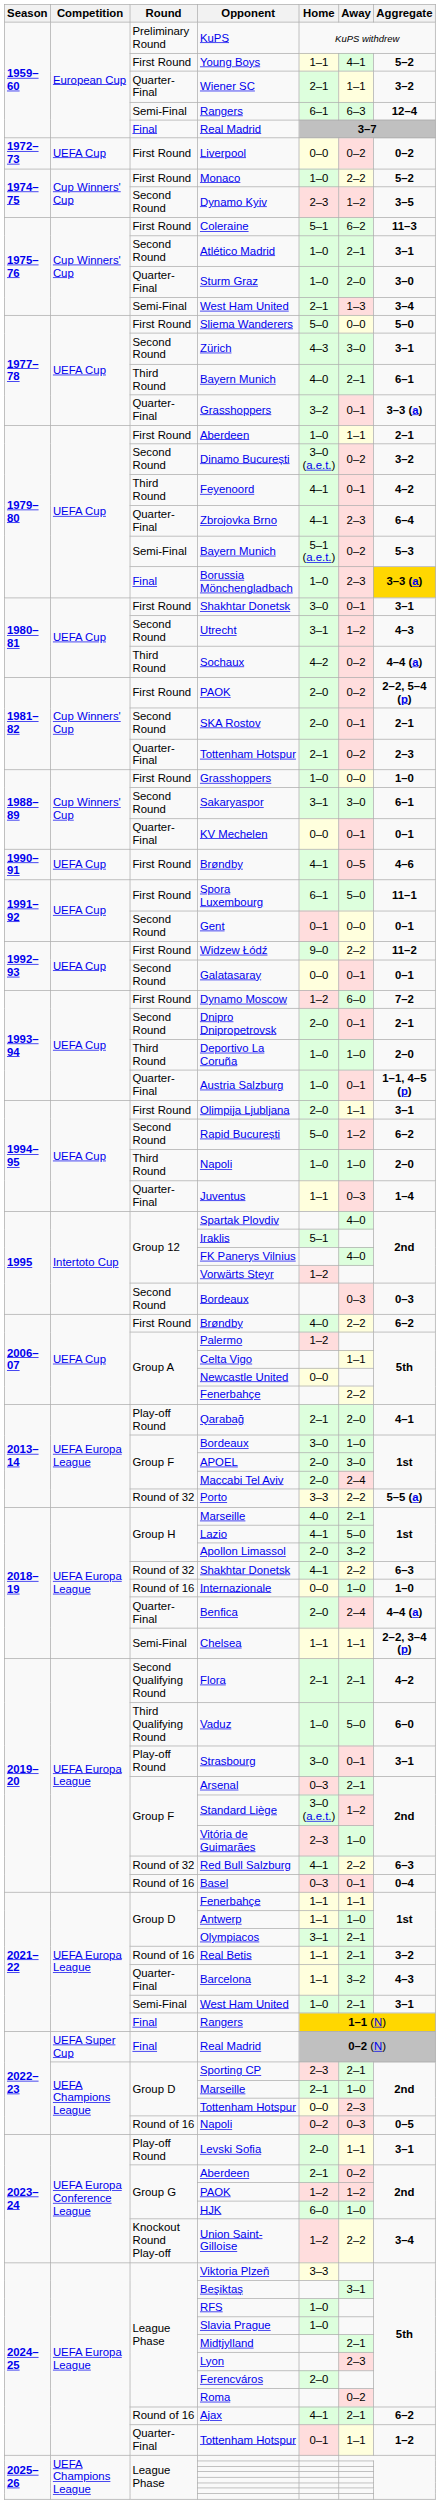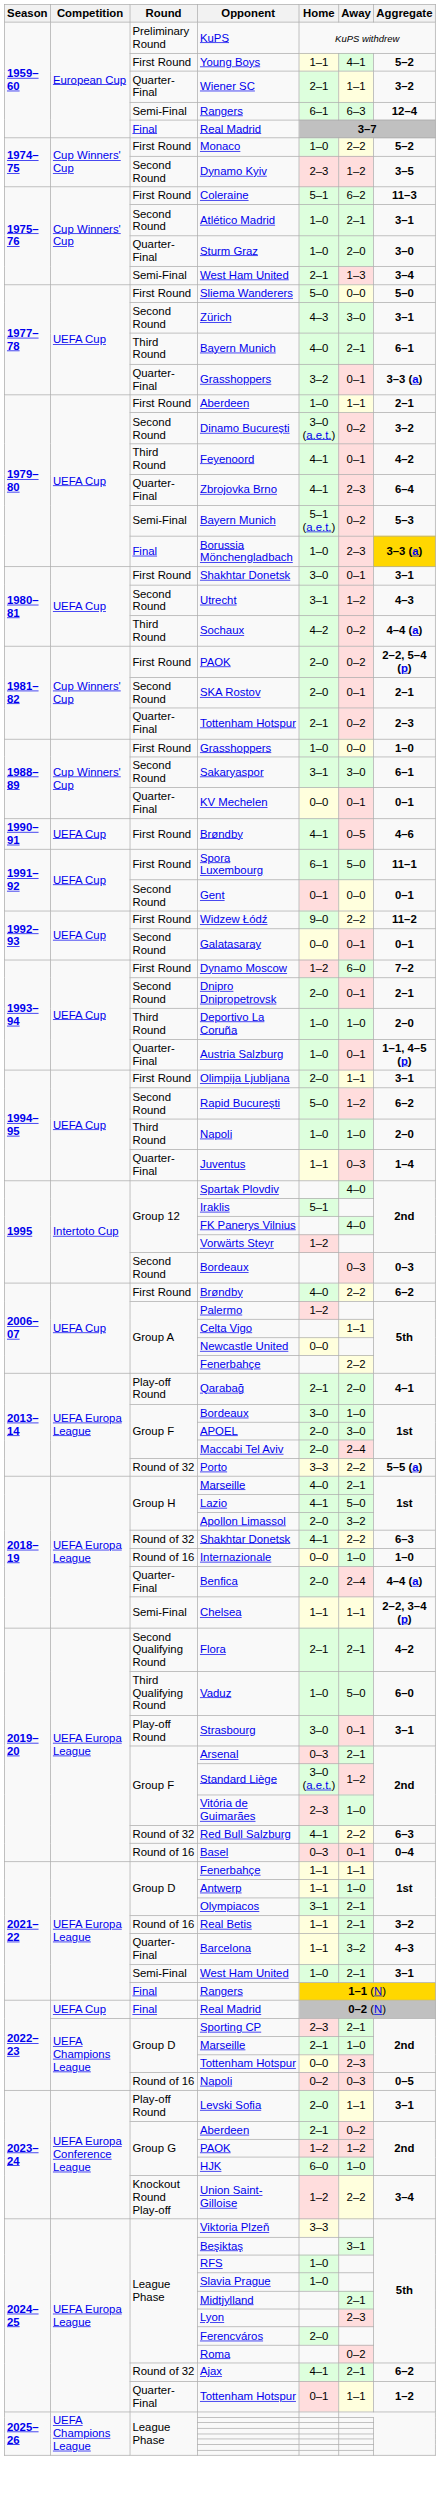- row: (23, 153)
(84, 2046) UEFA Super Cup -> (79, 2009) UEFA Cup
(163, 2415) Round of 16 -> (163, 2372) Round of 32
